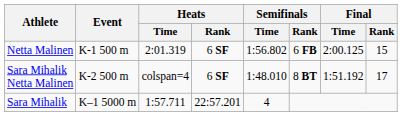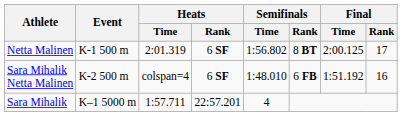(305, 51) 6 FB -> (305, 51) 8 BT
(382, 51) 15 -> (382, 51) 17
(305, 77) 8 BT -> (305, 77) 6 FB
(382, 77) 17 -> (382, 77) 16
